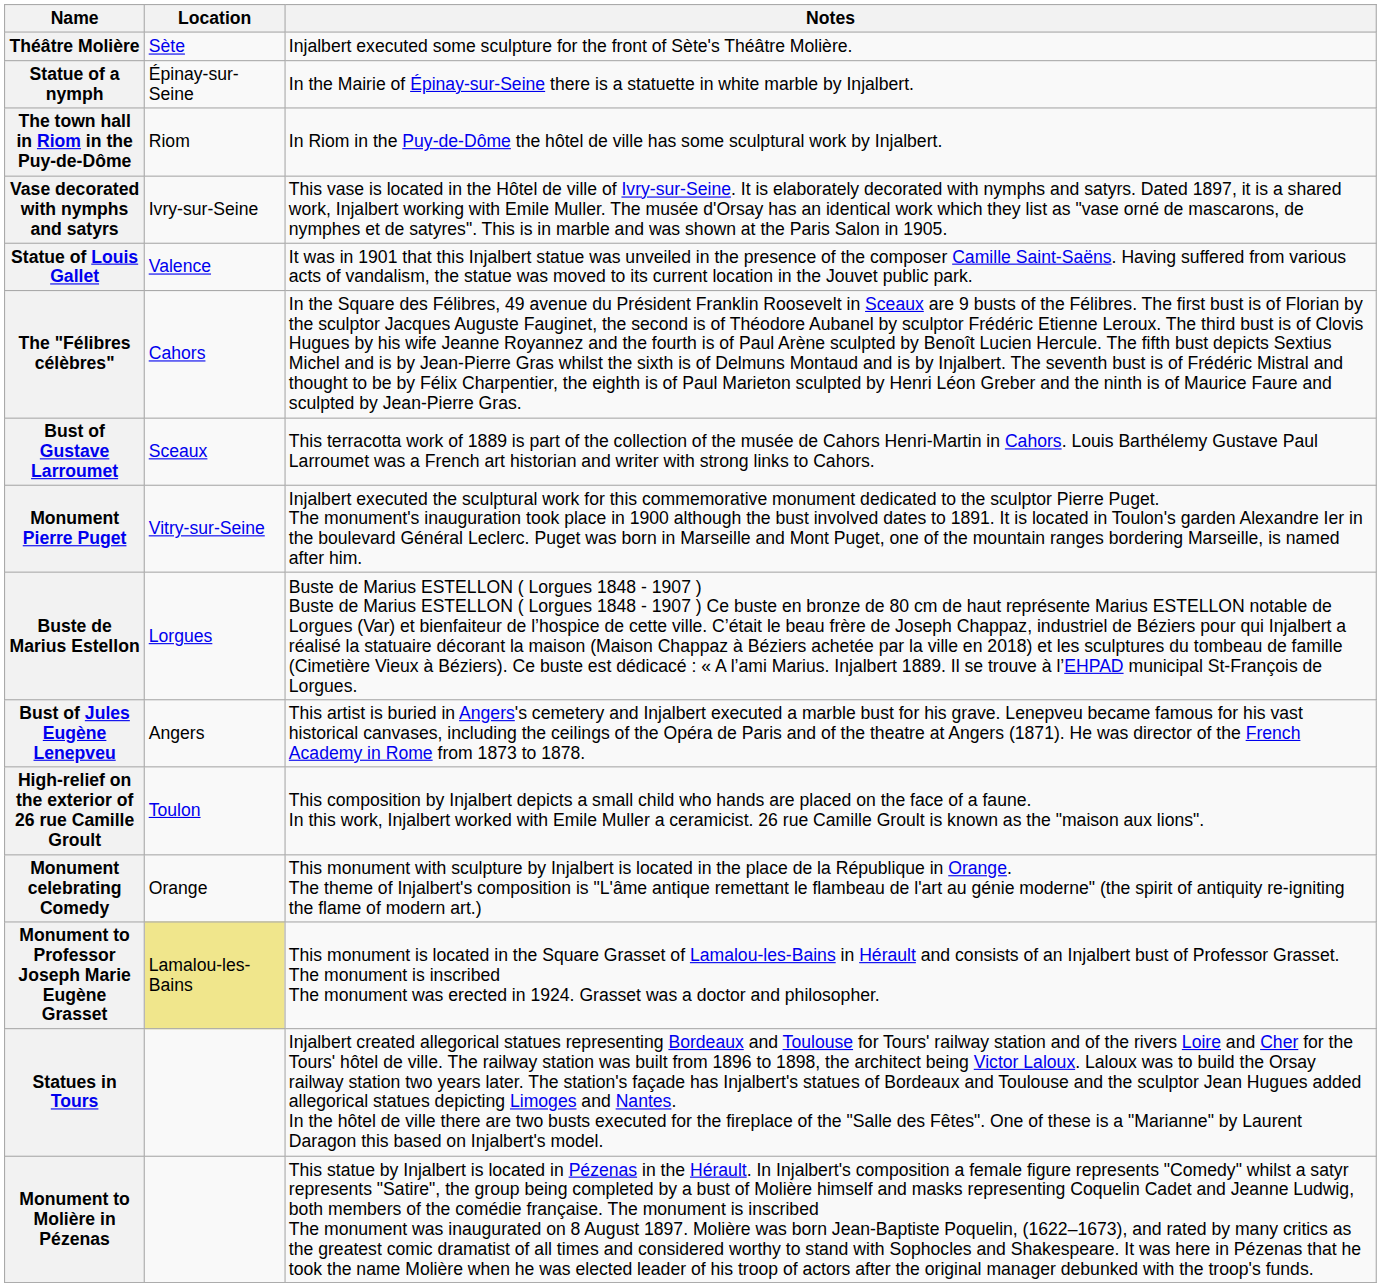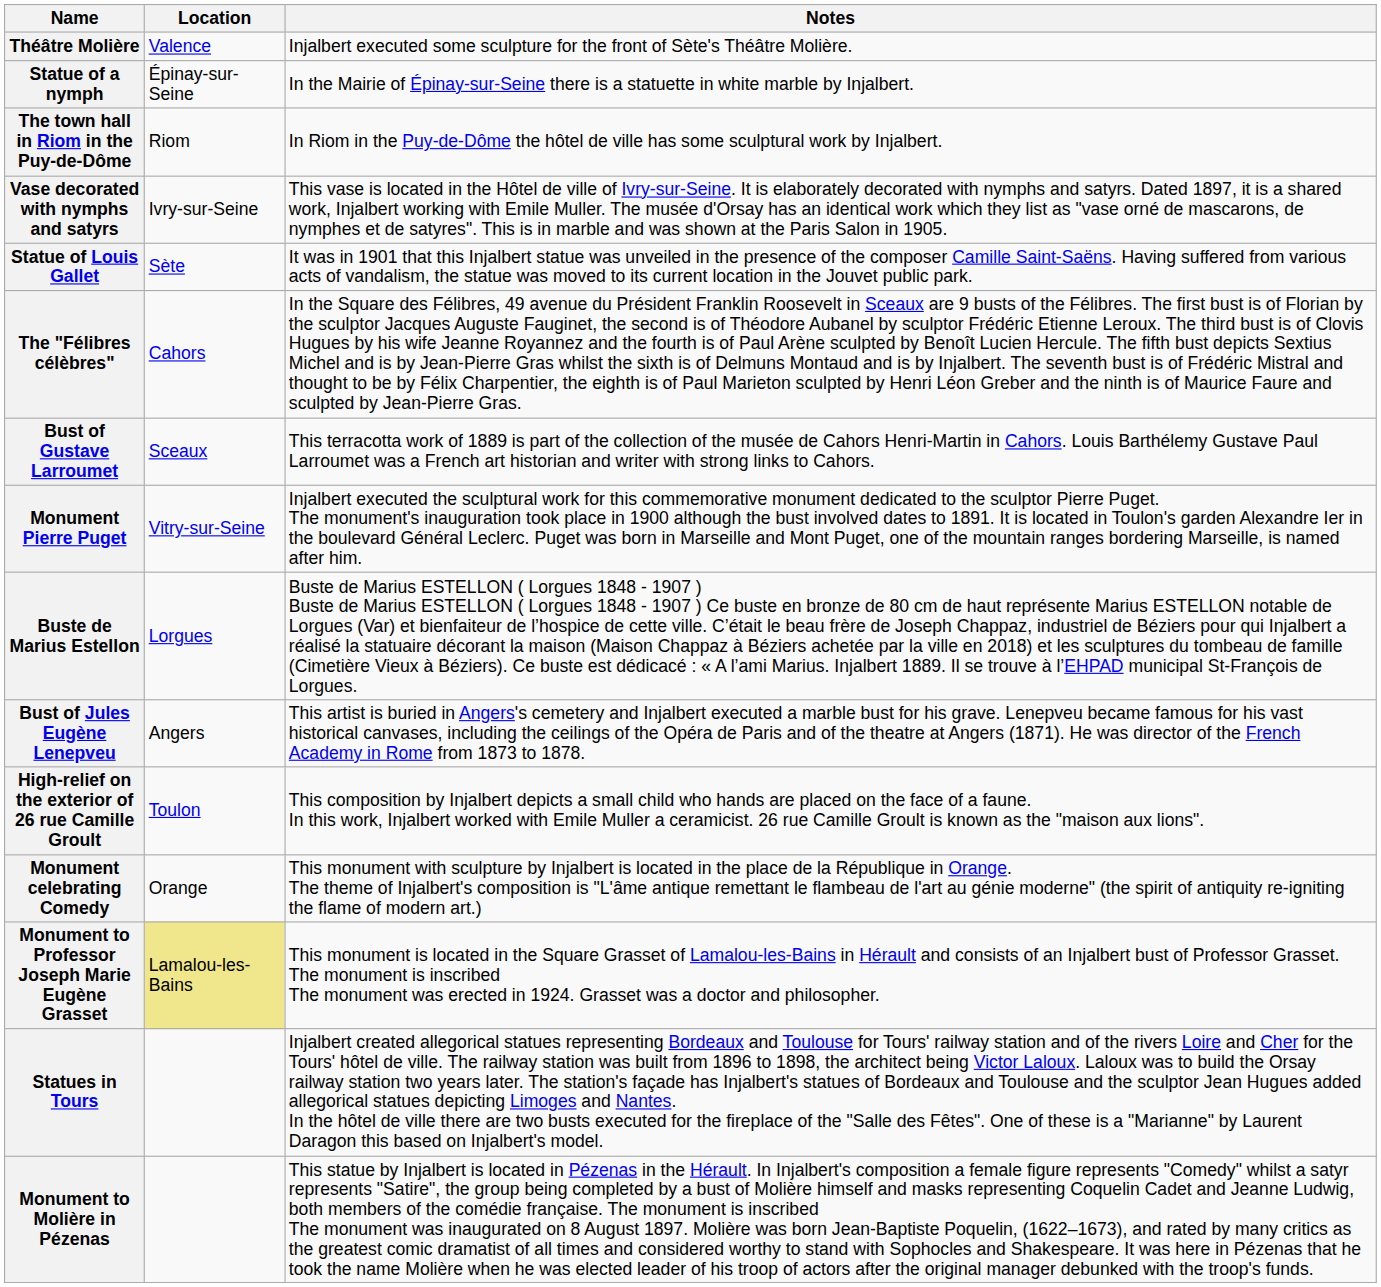(167, 46) Sète -> (180, 46) Valence
(180, 266) Valence -> (167, 266) Sète
